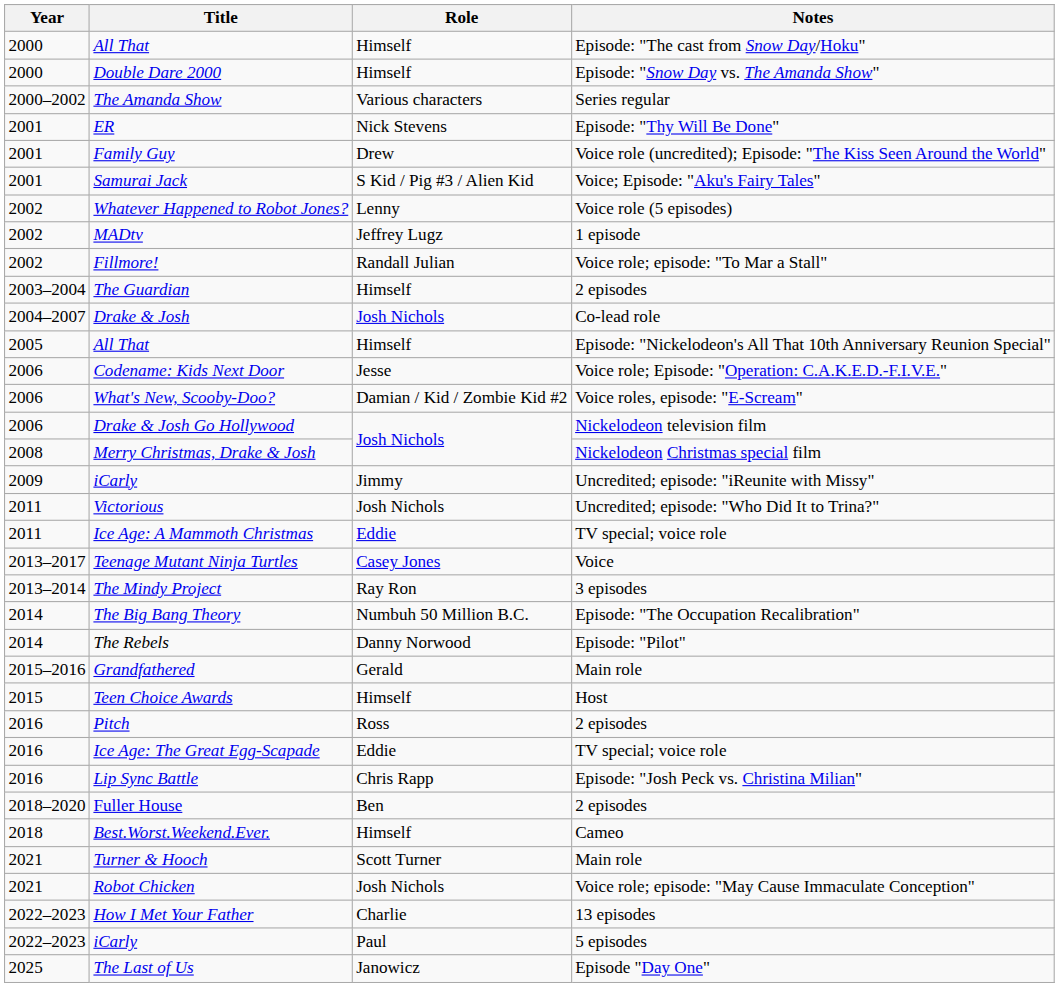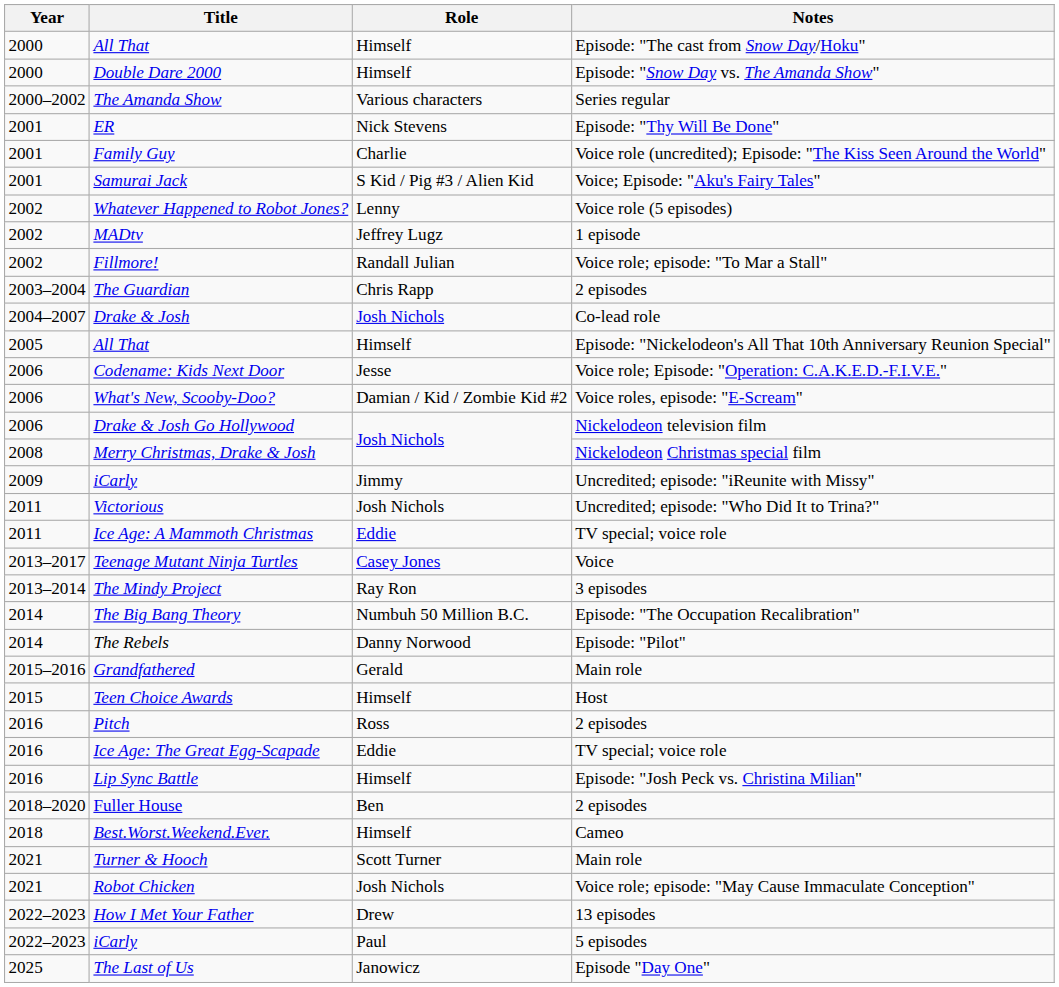(375, 153) Drew -> (381, 153) Charlie
(384, 289) Himself -> (395, 289) Chris Rapp
(395, 778) Chris Rapp -> (384, 778) Himself
(381, 914) Charlie -> (375, 914) Drew
